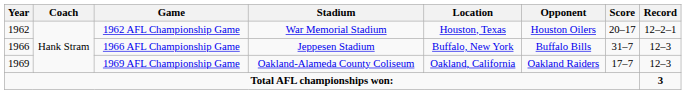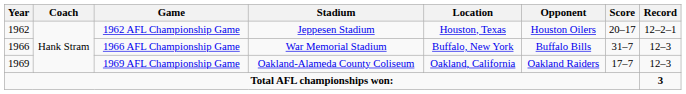(336, 30) War Memorial Stadium -> (336, 30) Jeppesen Stadium
(336, 47) Jeppesen Stadium -> (336, 47) War Memorial Stadium
